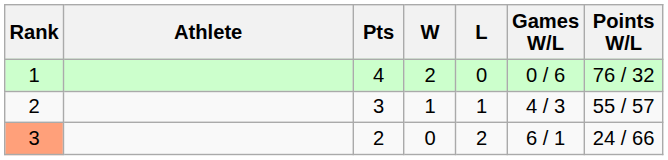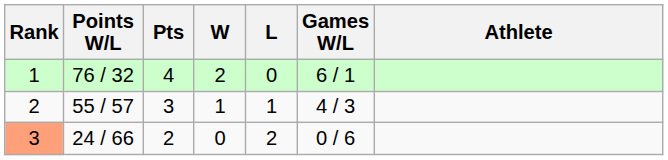columns swapped: (208, 32) <-> (624, 32)
(546, 75) 0 / 6 -> (336, 75) 6 / 1
(546, 139) 6 / 1 -> (336, 139) 0 / 6
